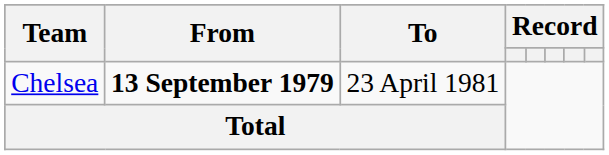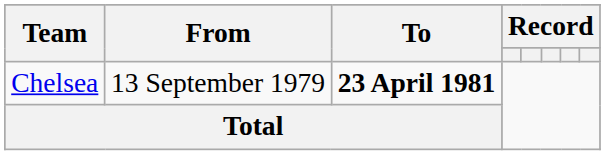(222, 82) bold -> (218, 82) normal
(423, 82) normal -> (416, 82) bold
